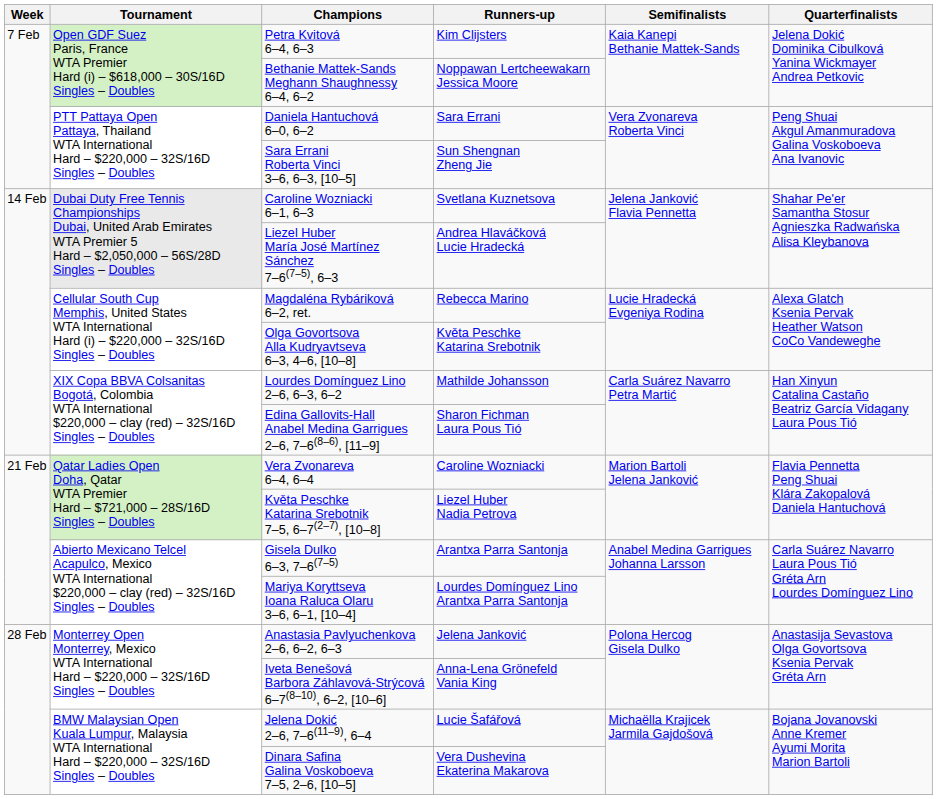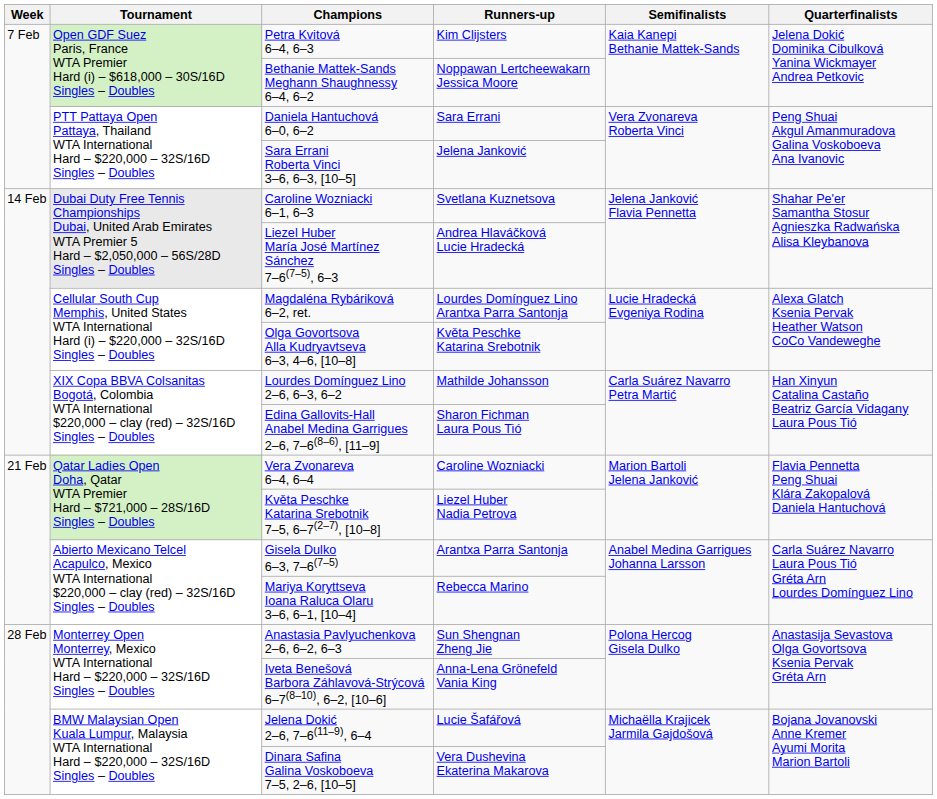(478, 158) Sun Shengnan Zheng Jie -> (481, 151) Jelena Janković
(483, 298) Rebecca Marino -> (507, 305) Lourdes Domínguez Lino Arantxa Parra Santonja
(507, 594) Lourdes Domínguez Lino Arantxa Parra Santonja -> (483, 587) Rebecca Marino
(481, 635) Jelena Janković -> (478, 642) Sun Shengnan Zheng Jie
